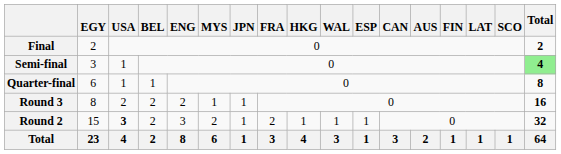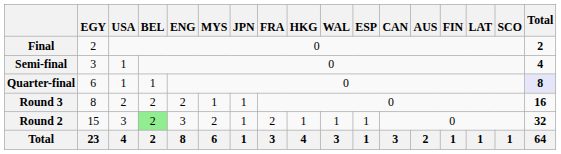(540, 64) lightgreen background -> (540, 64) no background
(540, 83) no background -> (540, 83) lavender background
(123, 121) bold -> (123, 121) normal
(153, 121) no background -> (153, 121) lightgreen background
